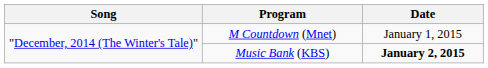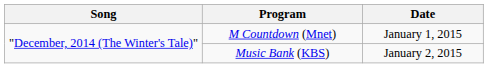(423, 53) bold -> (423, 53) normal
